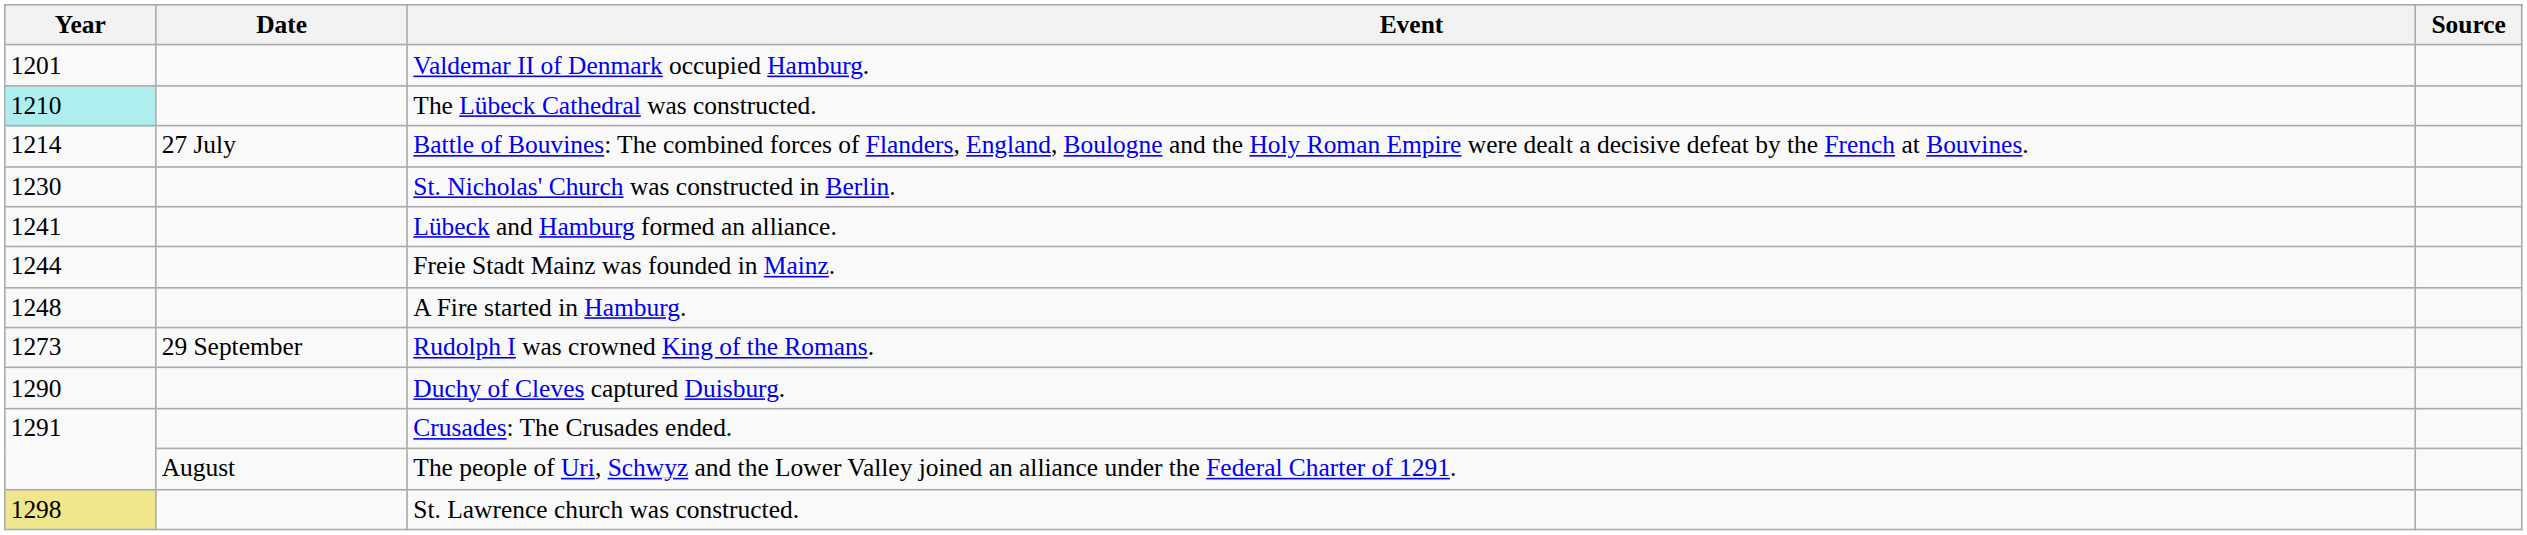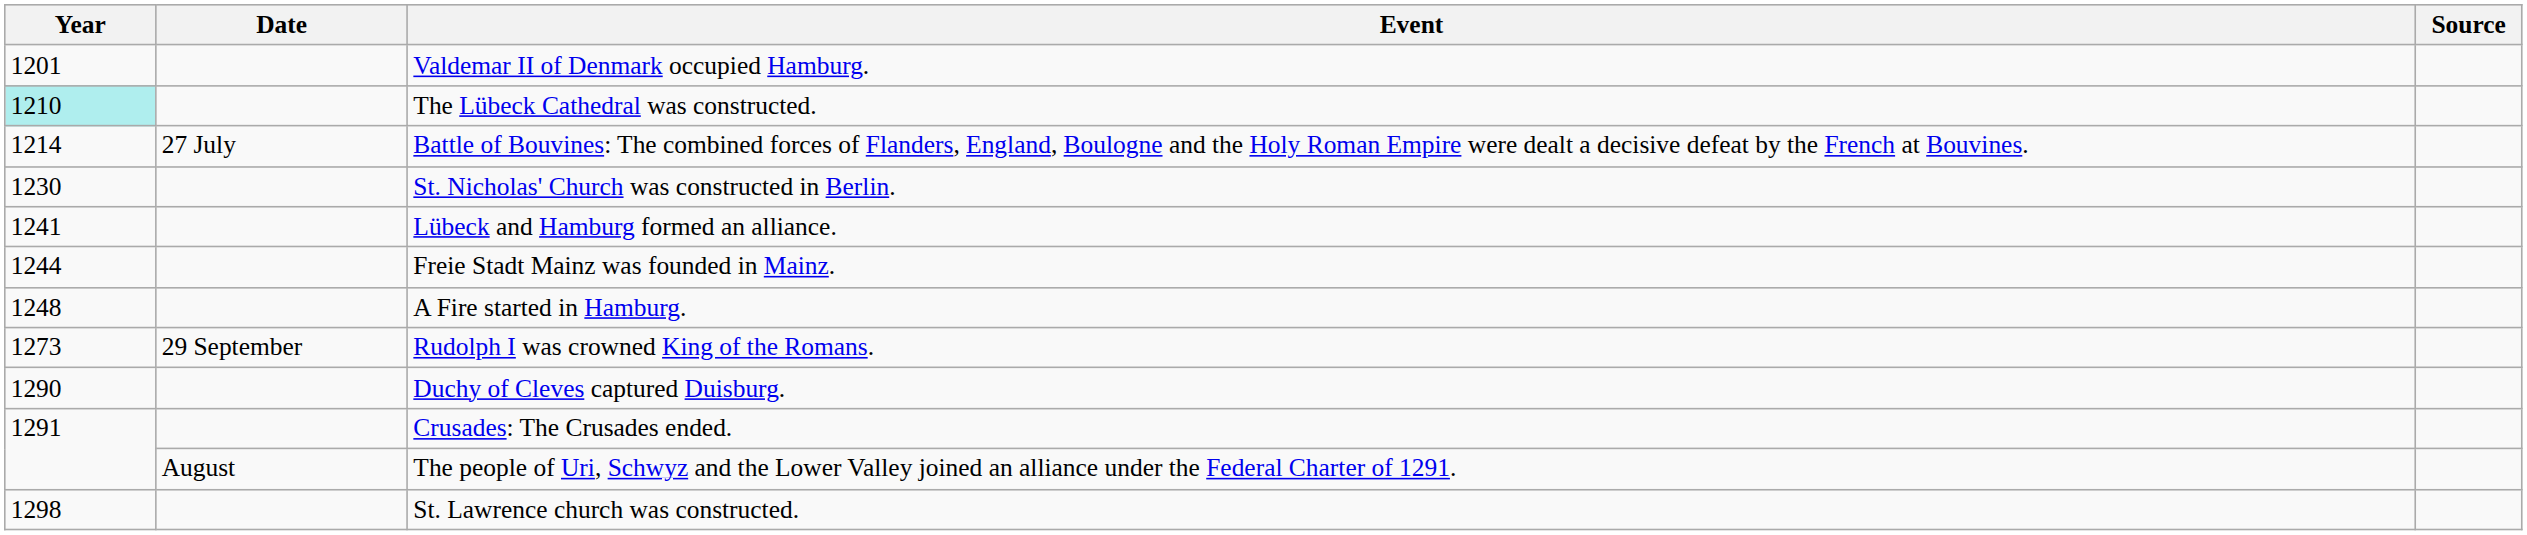(36, 508) khaki background -> (36, 508) no background
